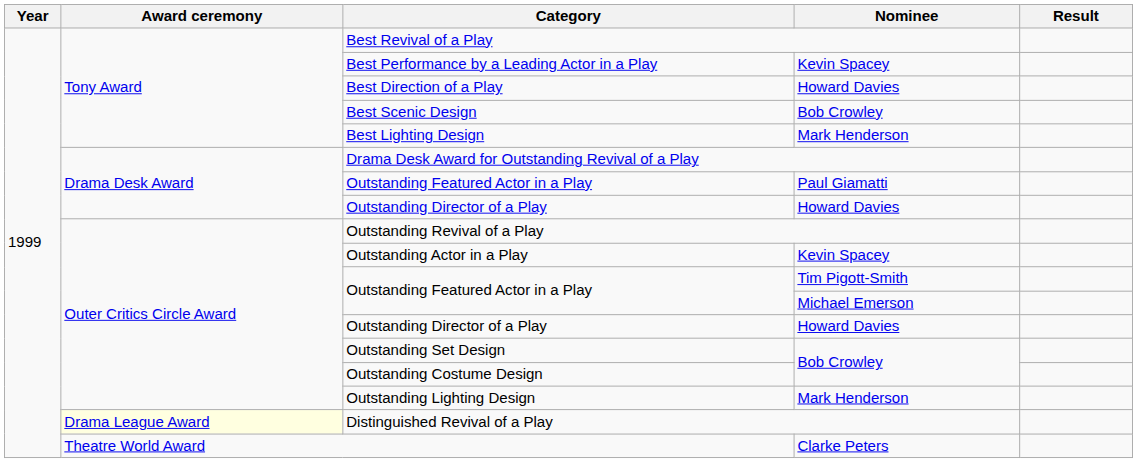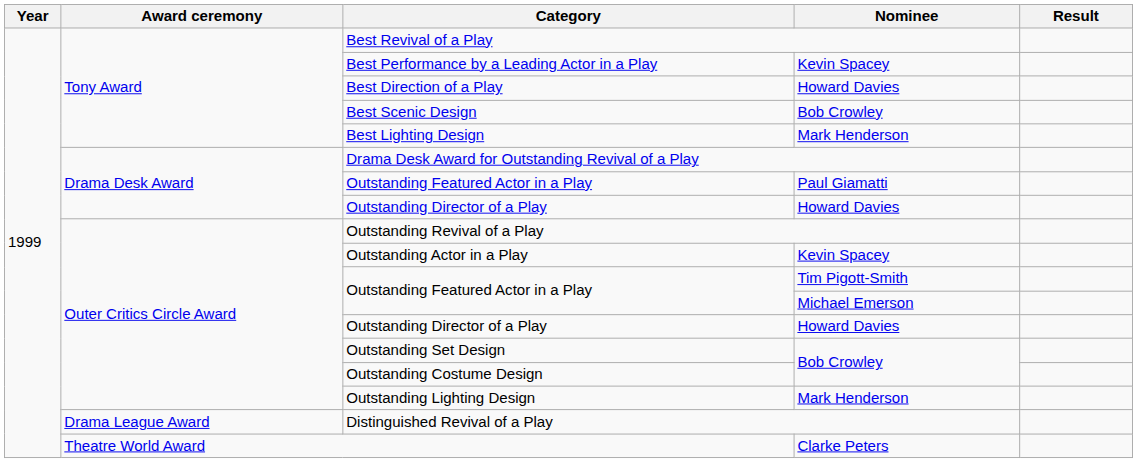(137, 421) lightyellow background -> (137, 421) no background
